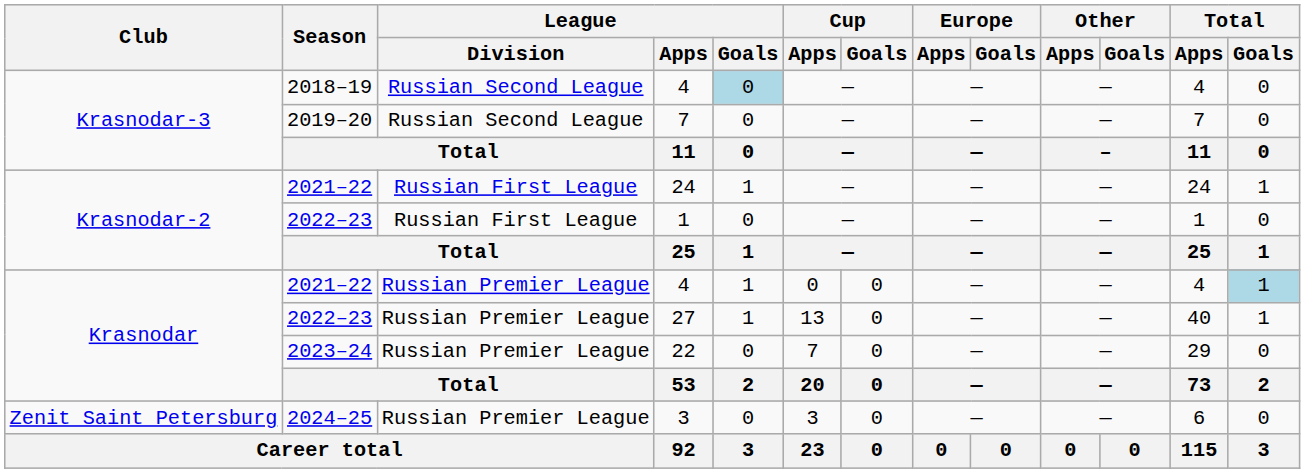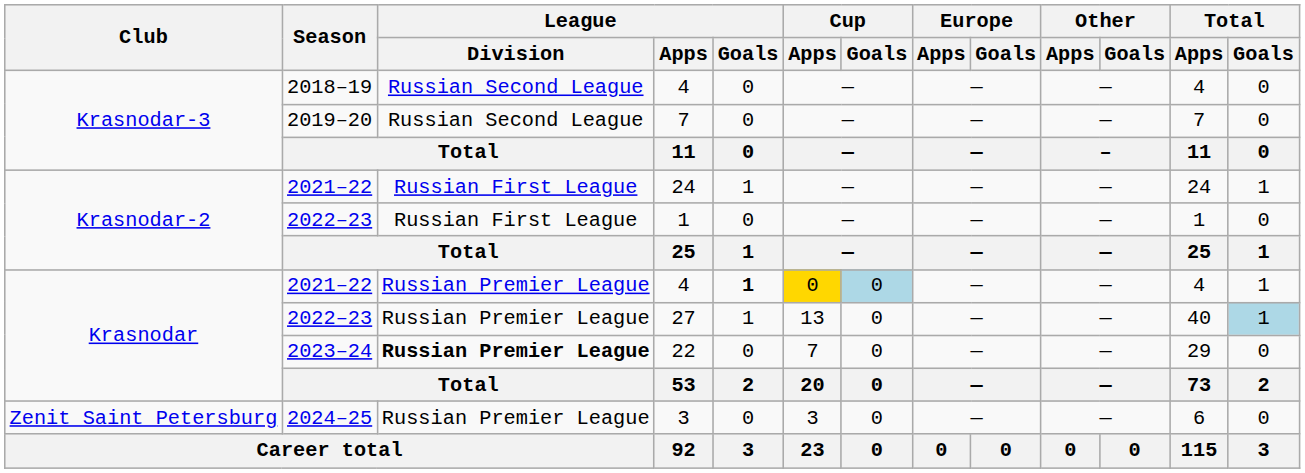(748, 87) lightblue background -> (748, 87) no background
(748, 286) normal -> (748, 286) bold
(812, 286) no background -> (812, 286) gold background
(877, 286) no background -> (877, 286) lightblue background
(1264, 286) lightblue background -> (1264, 286) no background
(1264, 319) no background -> (1264, 319) lightblue background
(516, 352) normal -> (516, 352) bold
